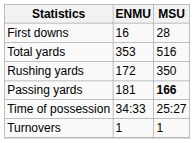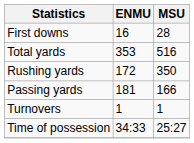(166, 90) bold -> (166, 90) normal
rows swapped: (34, 128) <-> (59, 109)
